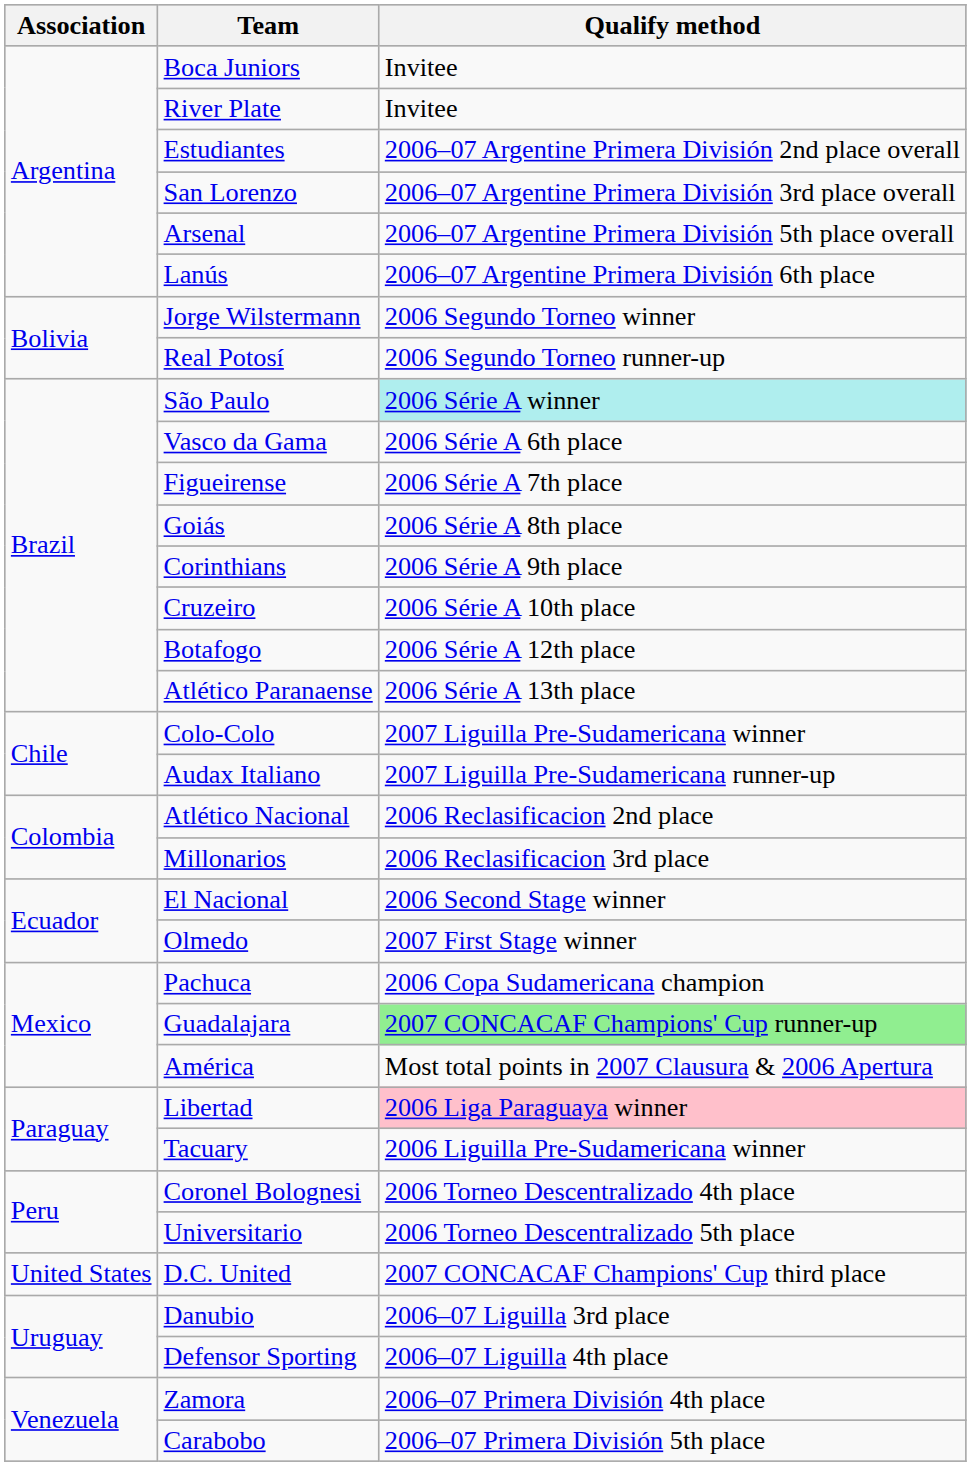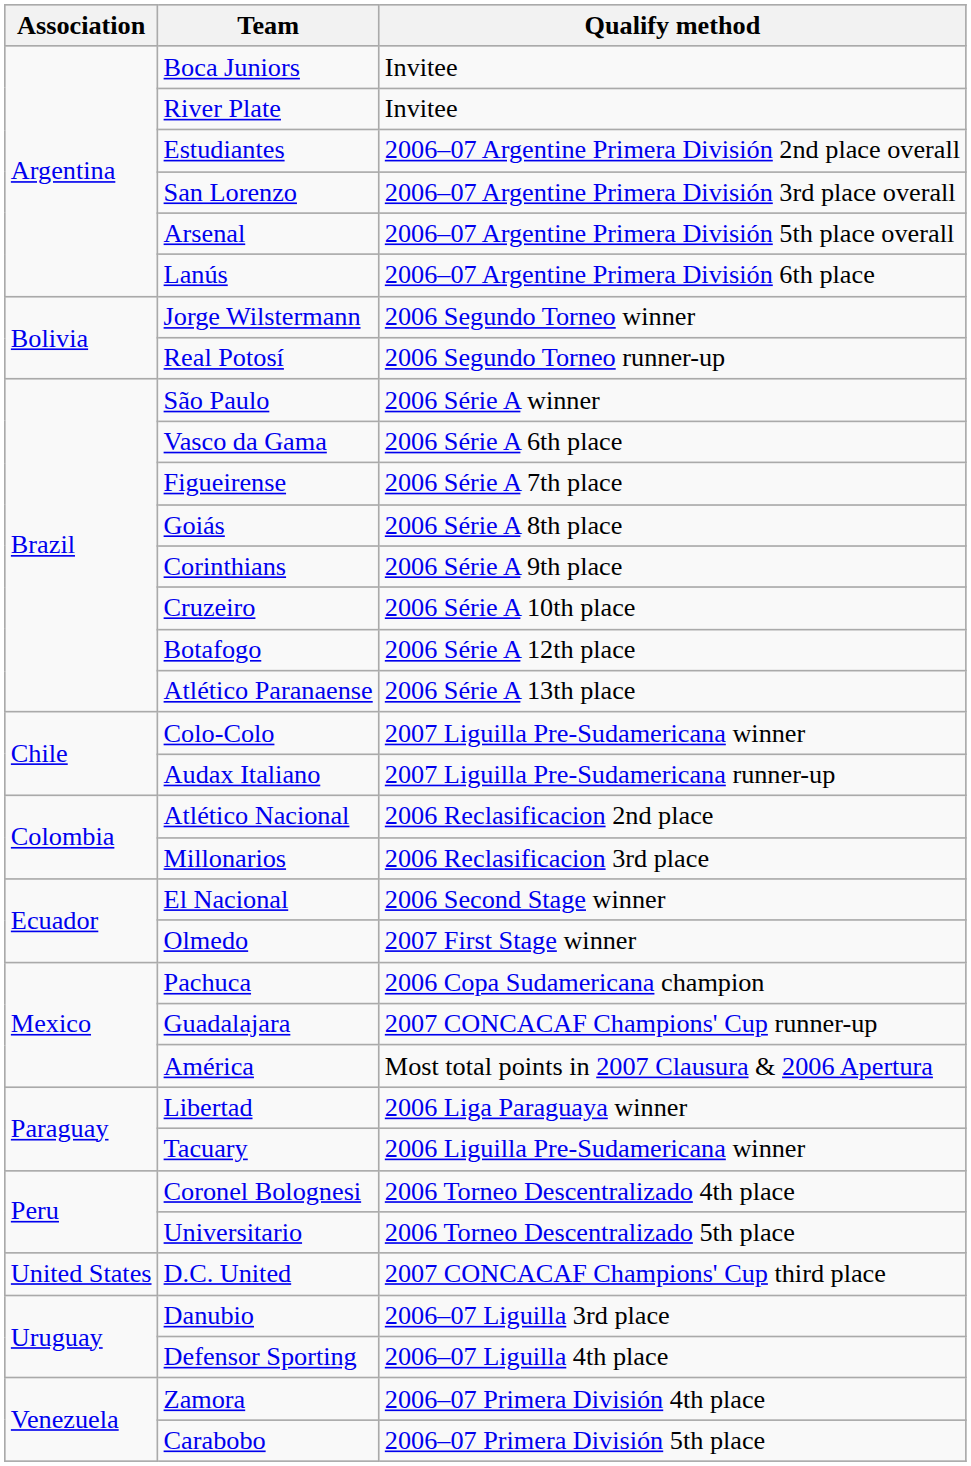(492, 399) paleturquoise background -> (492, 399) no background
(631, 1024) lightgreen background -> (631, 1024) no background
(536, 1107) pink background -> (536, 1107) no background
